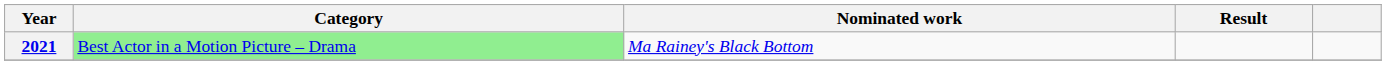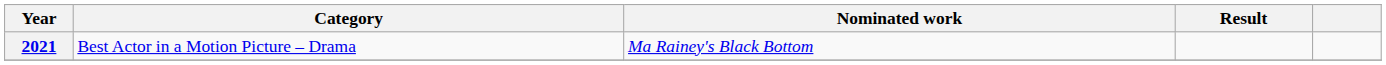(217, 45) lightgreen background -> (217, 45) no background
